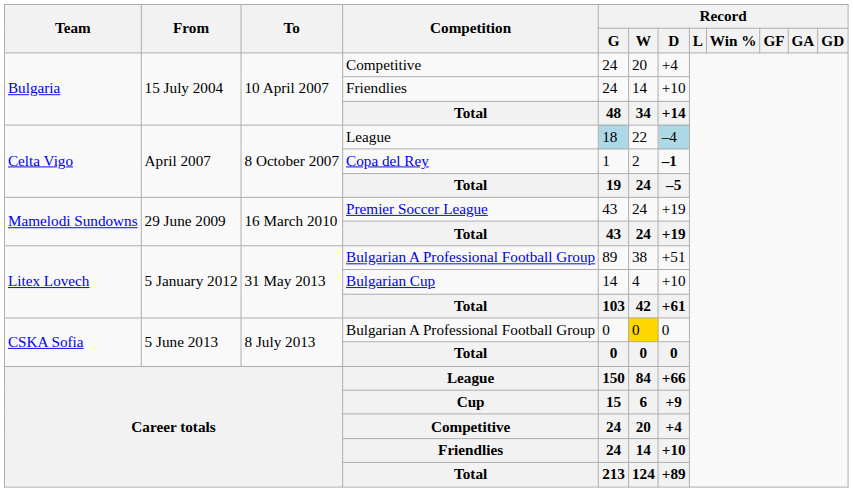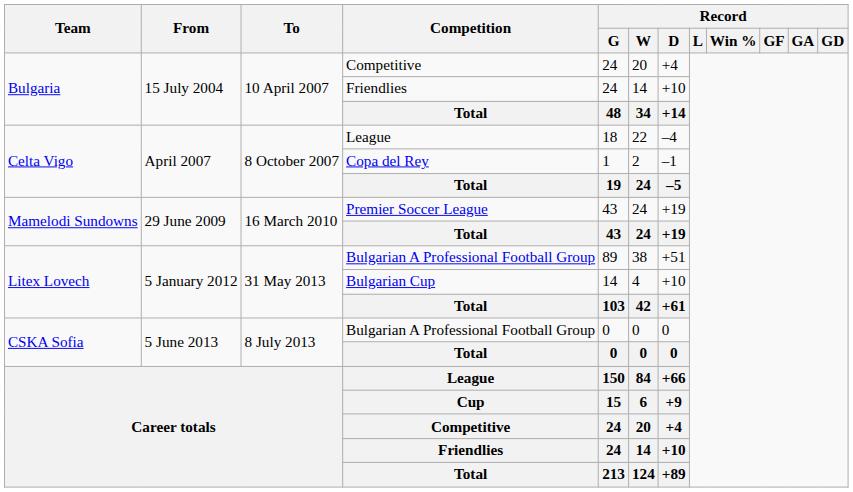(610, 137) lightblue background -> (610, 137) no background
(669, 137) lightblue background -> (669, 137) no background
(669, 161) bold -> (669, 161) normal
(636, 329) gold background -> (636, 329) no background
